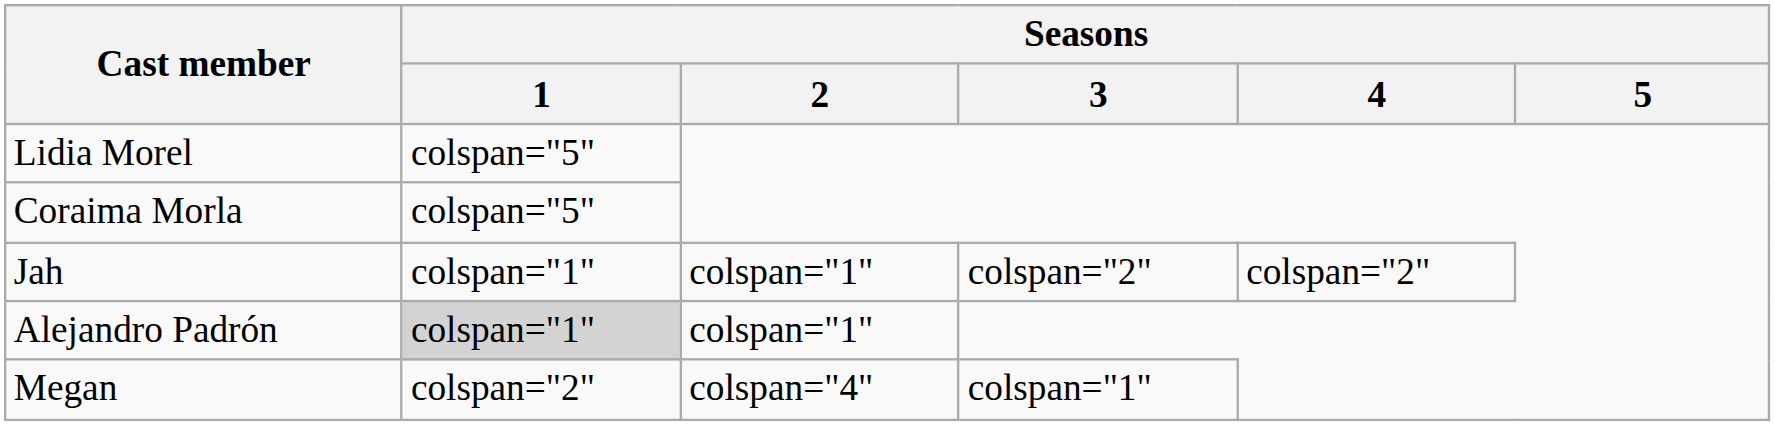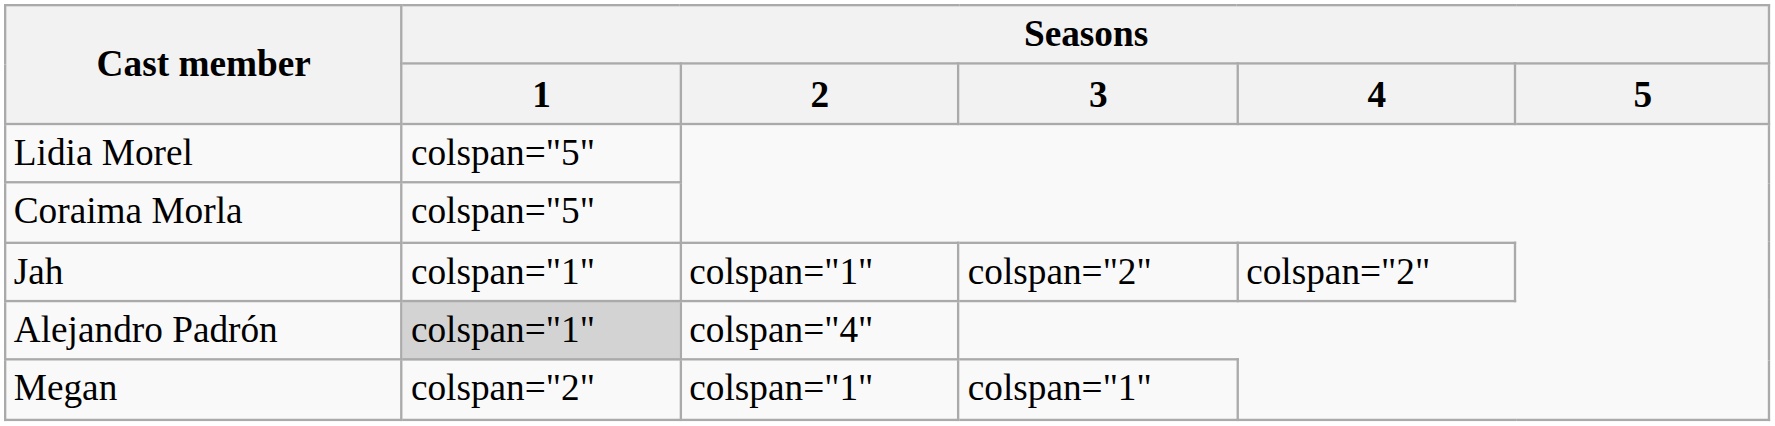(781, 329) colspan="1" -> (781, 329) colspan="4"
(781, 388) colspan="4" -> (781, 388) colspan="1"
